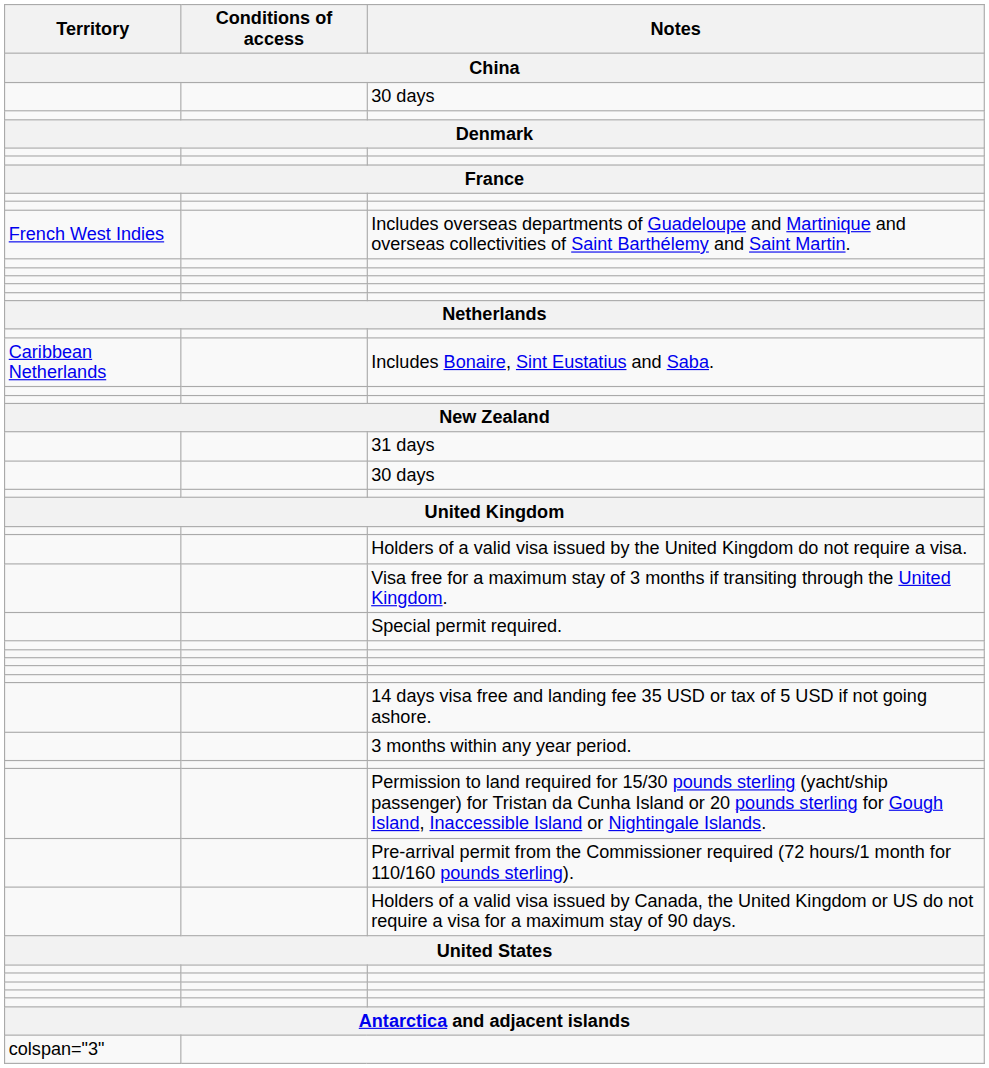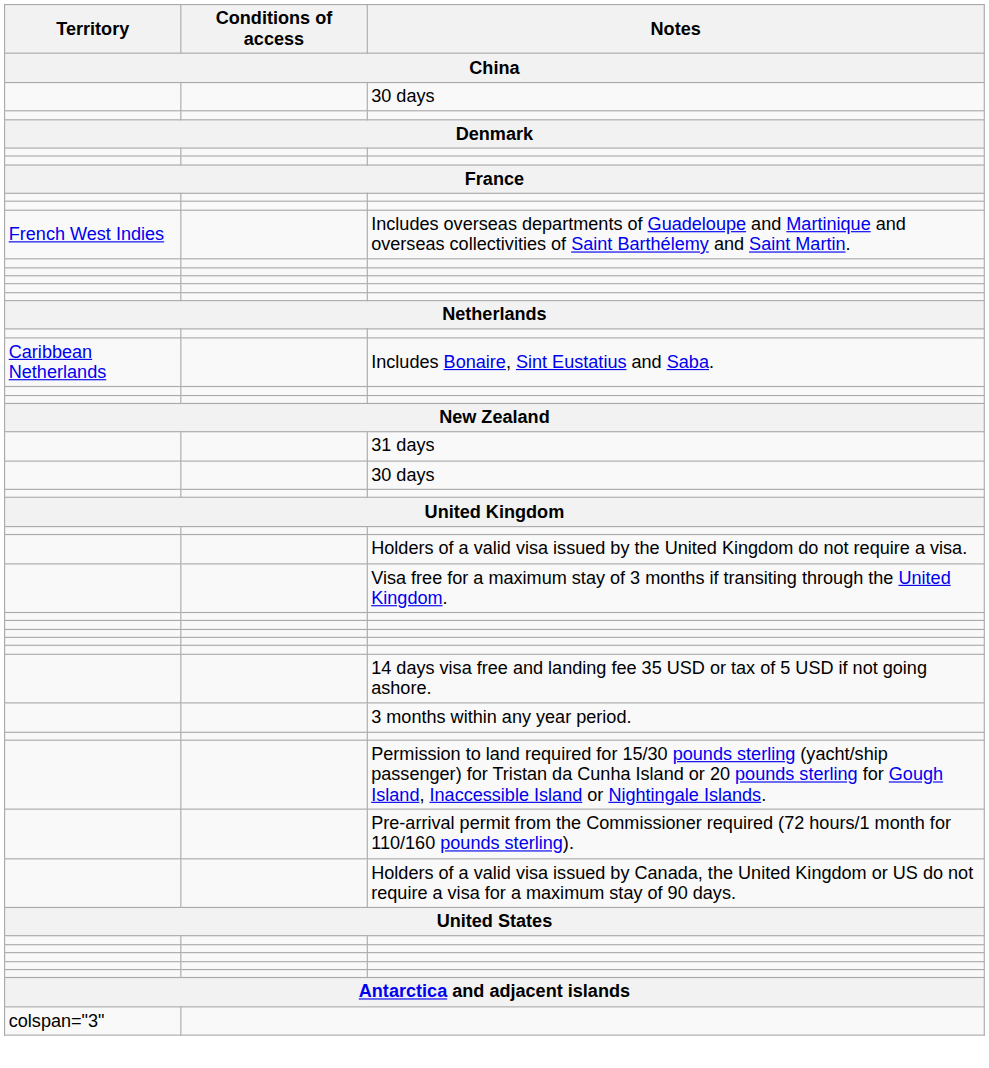- row: (93, 627)
